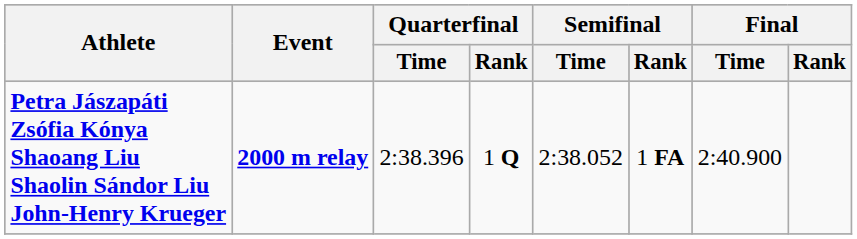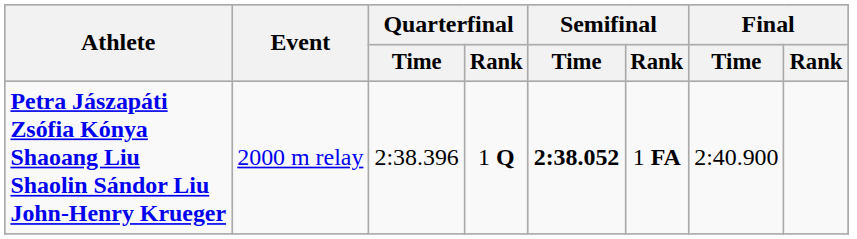(303, 157) bold -> (300, 157) normal
(581, 157) normal -> (577, 157) bold
